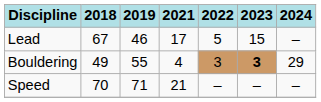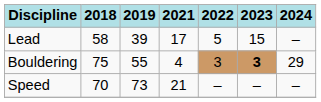(100, 39) 67 -> (100, 39) 58
(139, 39) 46 -> (139, 39) 39
(100, 62) 49 -> (100, 62) 75
(139, 85) 71 -> (139, 85) 73
